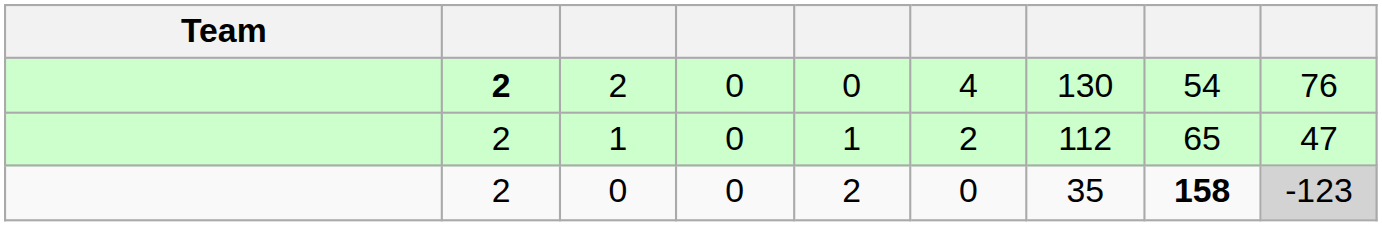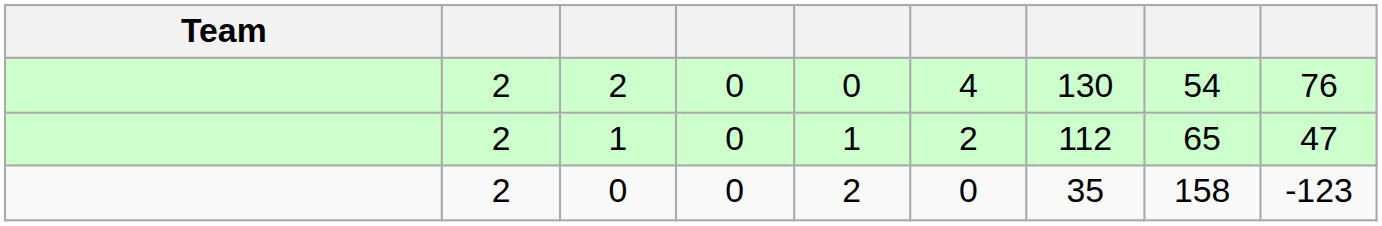(501, 84) bold -> (501, 84) normal
(1202, 191) bold -> (1202, 191) normal
(1319, 191) lightgrey background -> (1319, 191) no background
